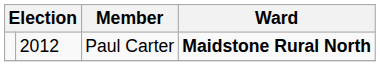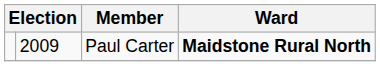(39, 46) 2012 -> (39, 46) 2009
